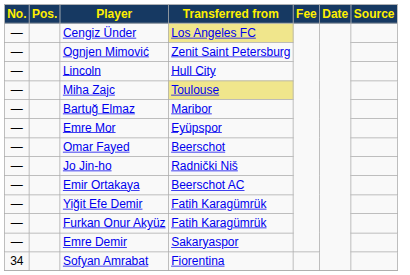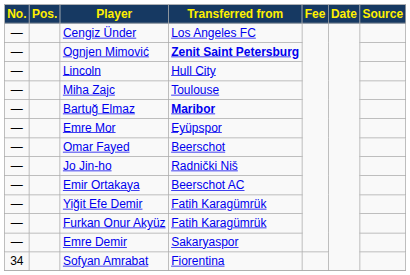(213, 33) khaki background -> (213, 33) no background
(231, 52) normal -> (235, 52) bold
(195, 90) khaki background -> (195, 90) no background
(191, 109) normal -> (193, 109) bold
